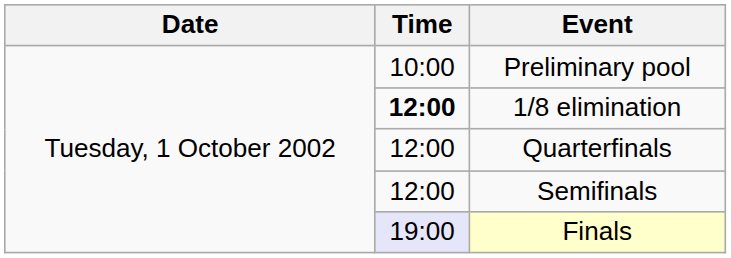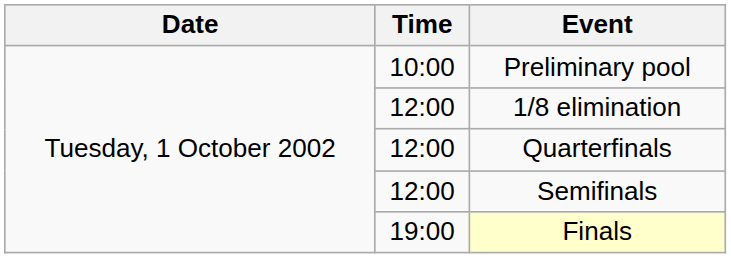(422, 107) bold -> (422, 107) normal
(422, 231) lavender background -> (422, 231) no background
